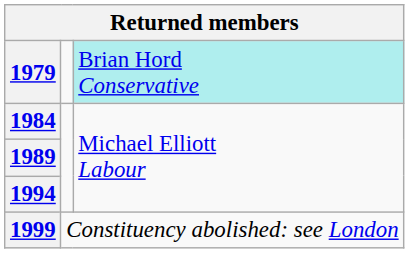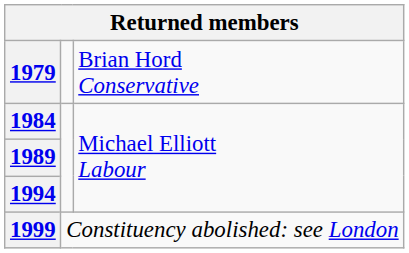(139, 71) paleturquoise background -> (139, 71) no background
